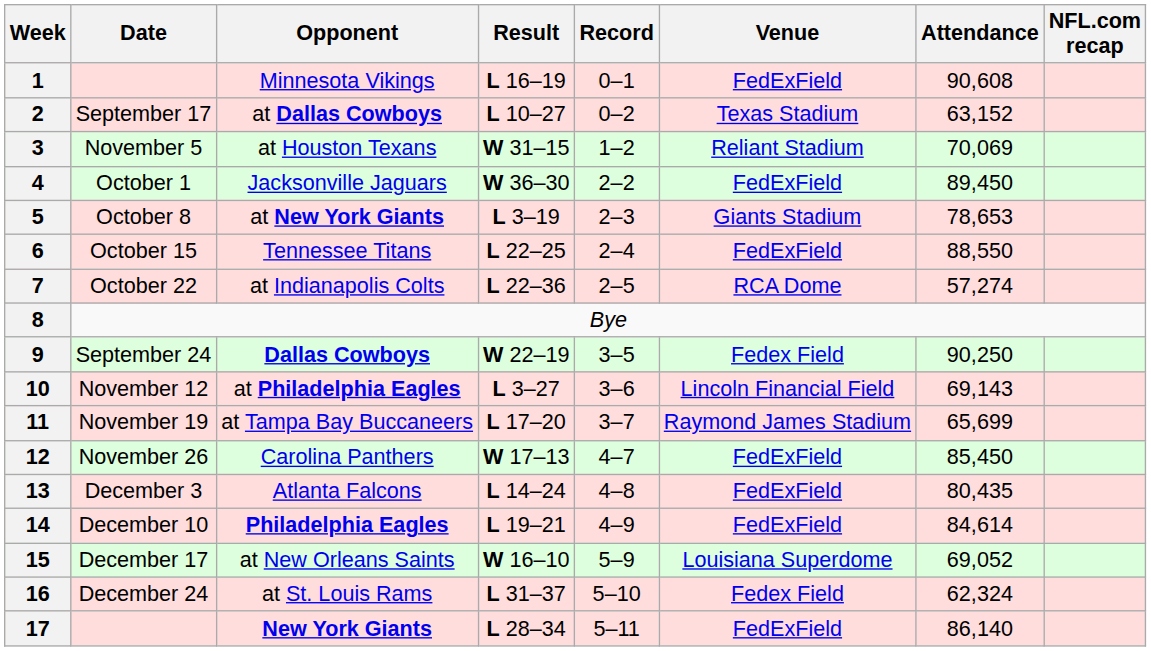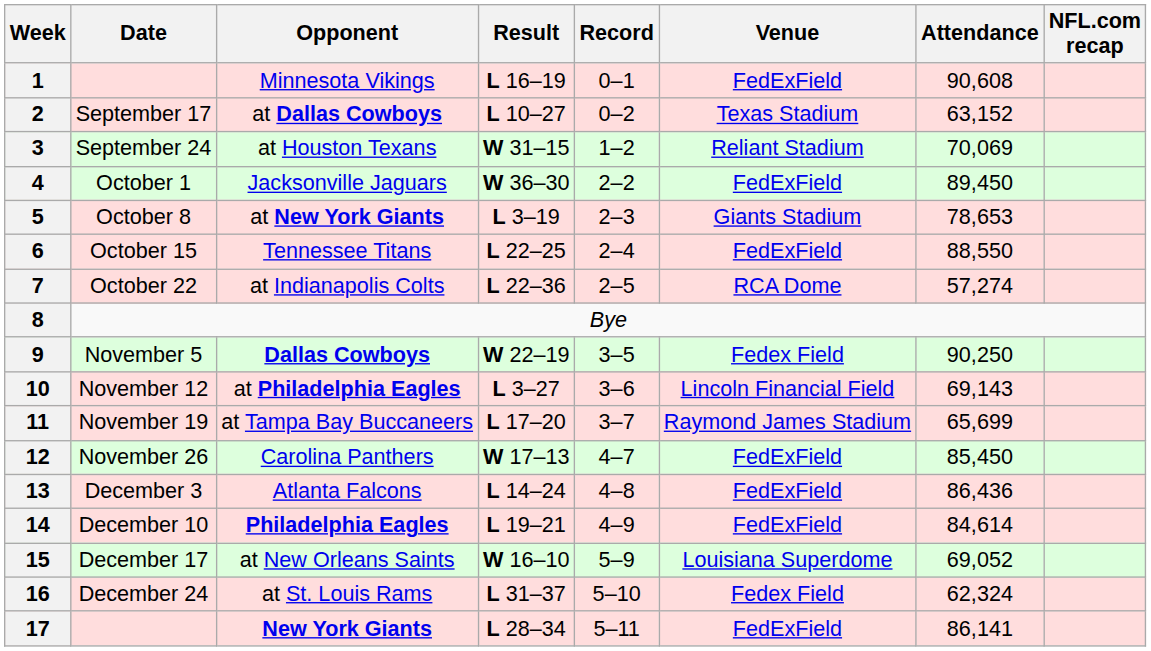(143, 148) November 5 -> (144, 148) September 24
(144, 354) September 24 -> (143, 354) November 5
(980, 491) 80,435 -> (980, 491) 86,436
(980, 628) 86,140 -> (980, 628) 86,141
